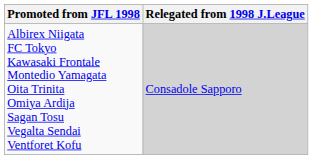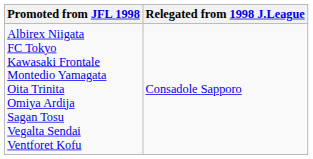(194, 89) lightgrey background -> (194, 89) no background
